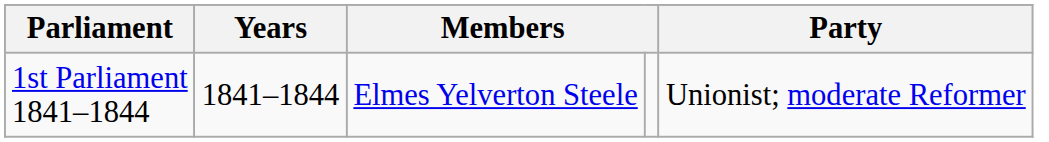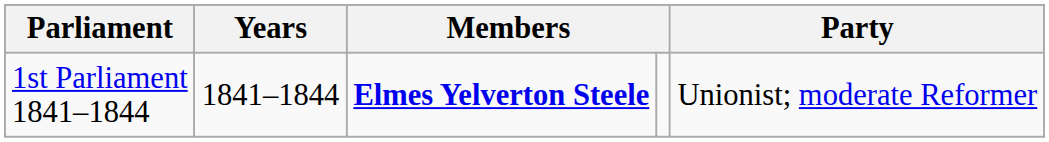(496, 94) normal -> (501, 94) bold
